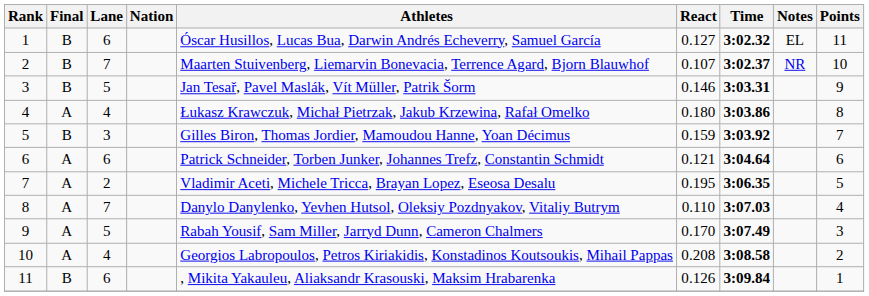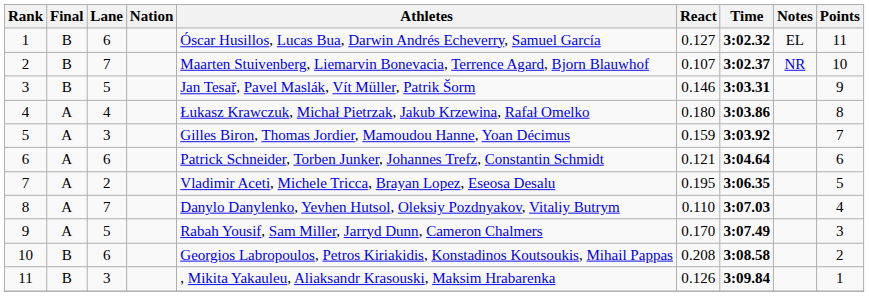(67, 135) B -> (67, 135) A
(67, 254) A -> (67, 254) B
(107, 254) 4 -> (107, 254) 6
(107, 278) 6 -> (107, 278) 3
